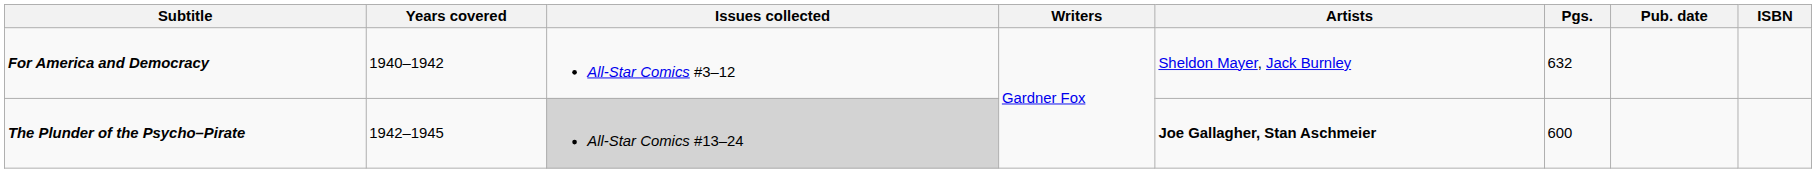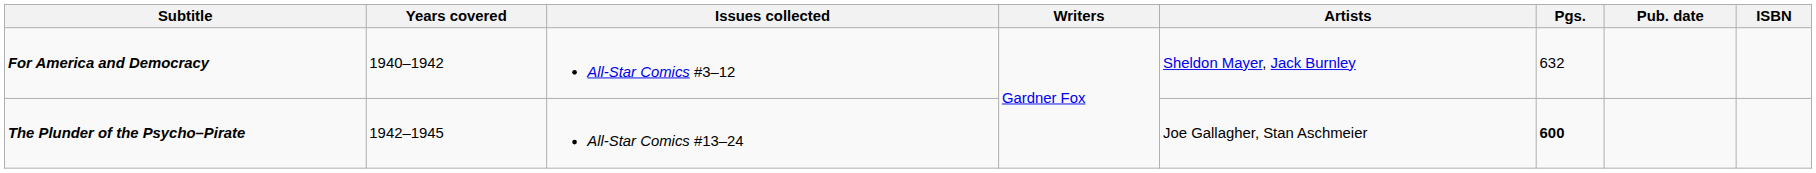(773, 142) lightgrey background -> (773, 142) no background
(1267, 133) bold -> (1265, 133) normal
(1560, 133) normal -> (1552, 133) bold
